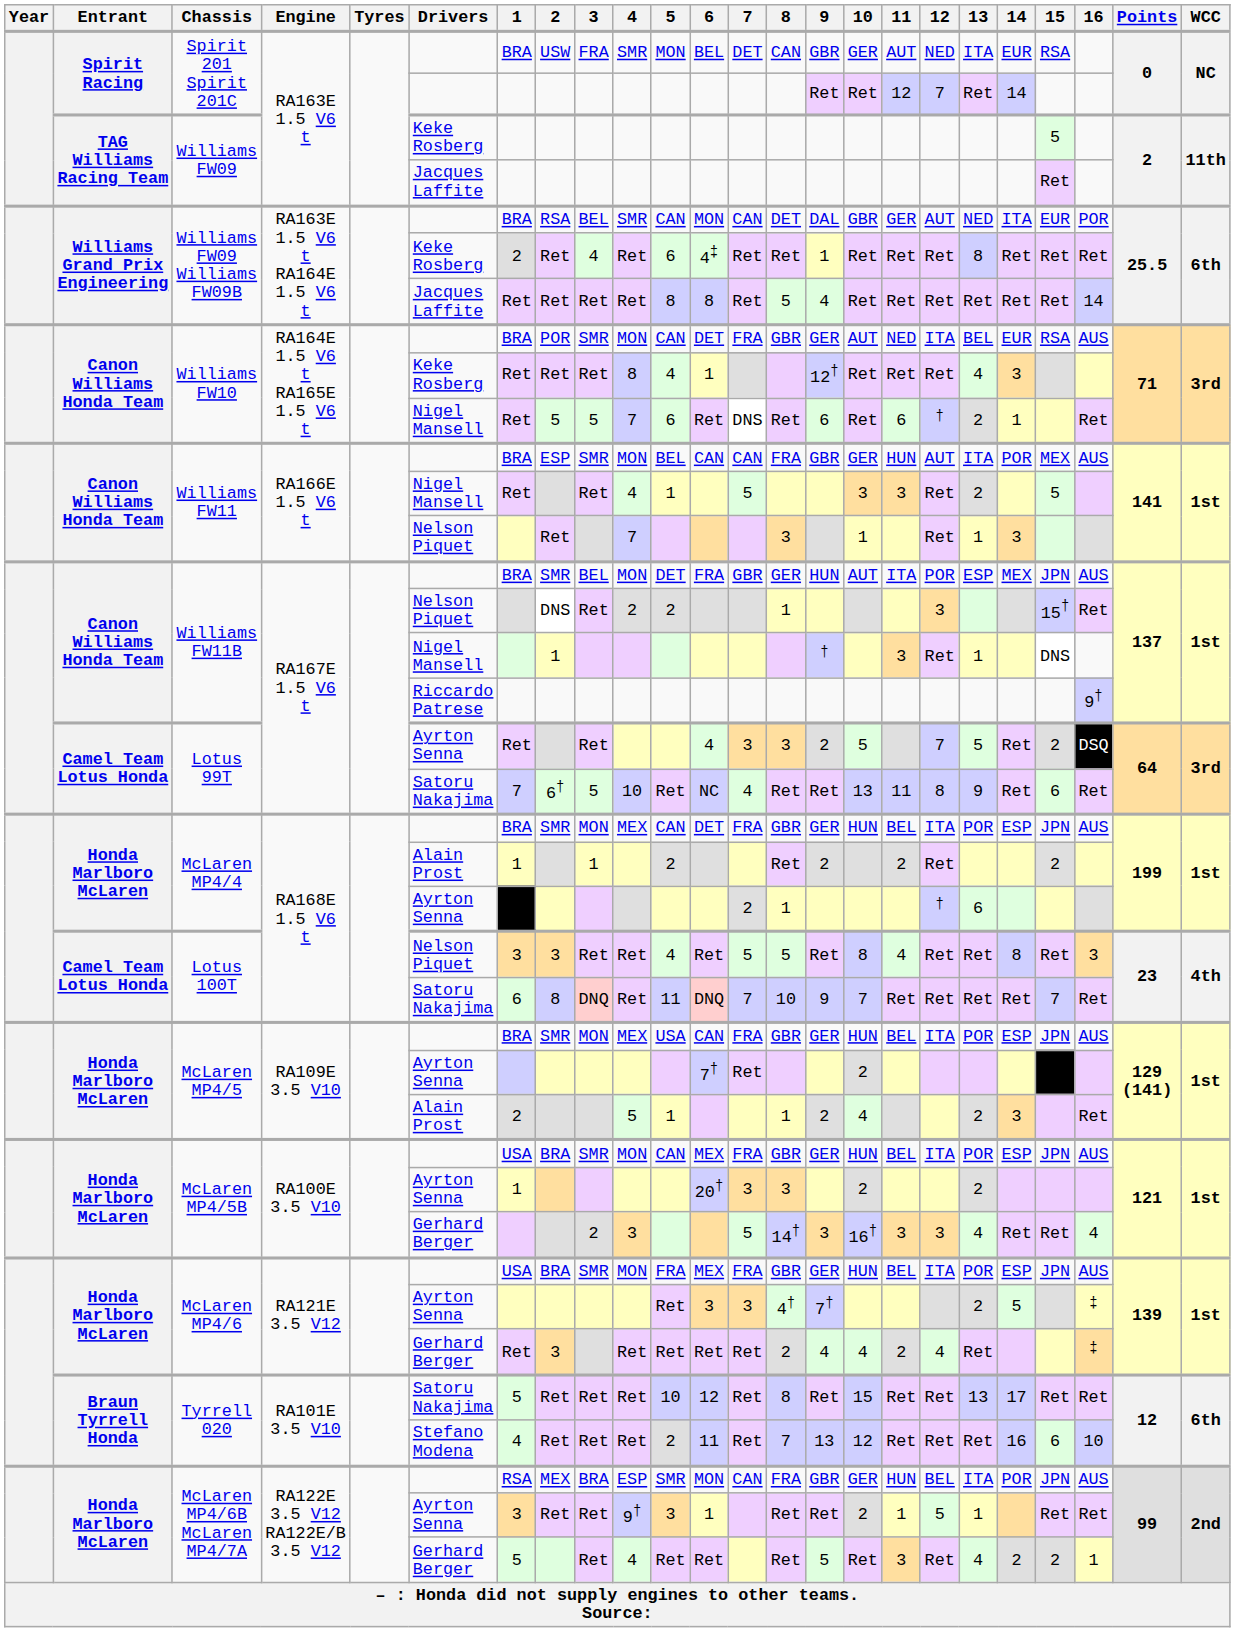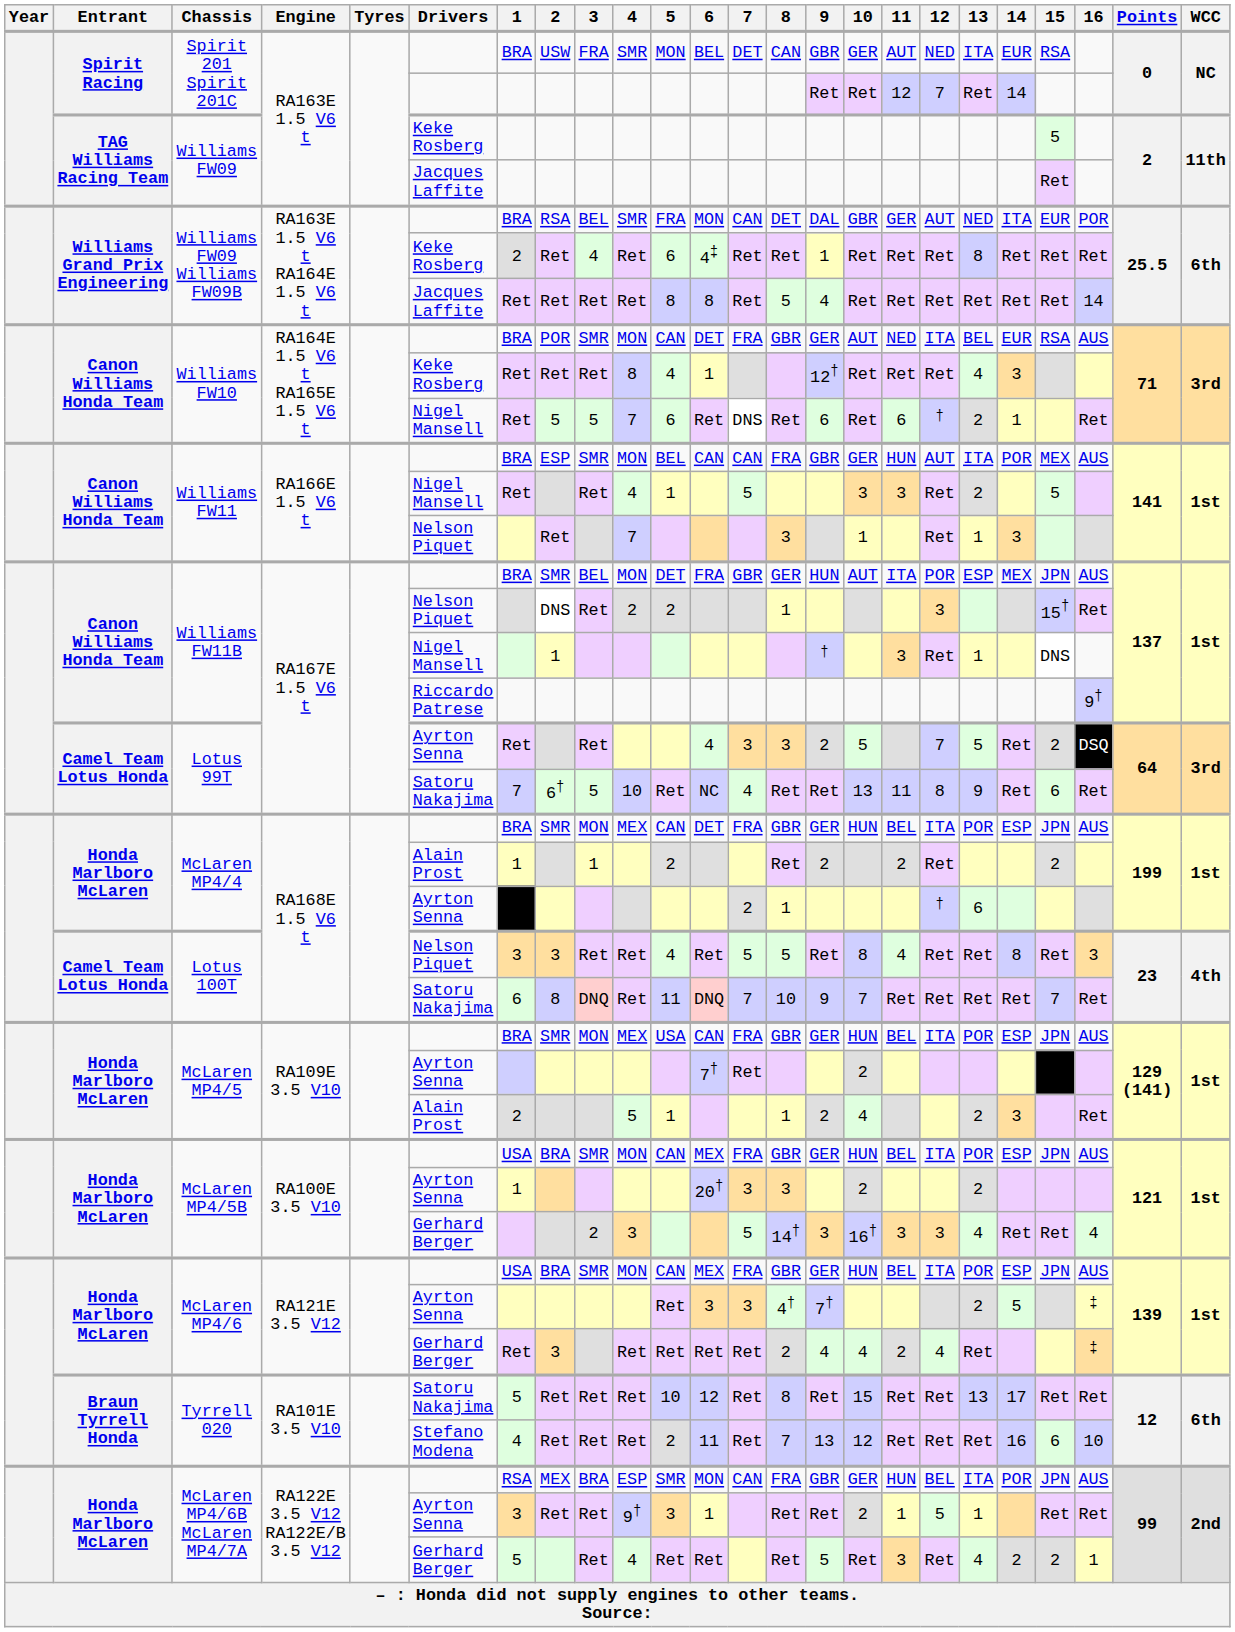(671, 220) CAN -> (671, 220) FRA
(671, 1271) FRA -> (671, 1271) CAN
